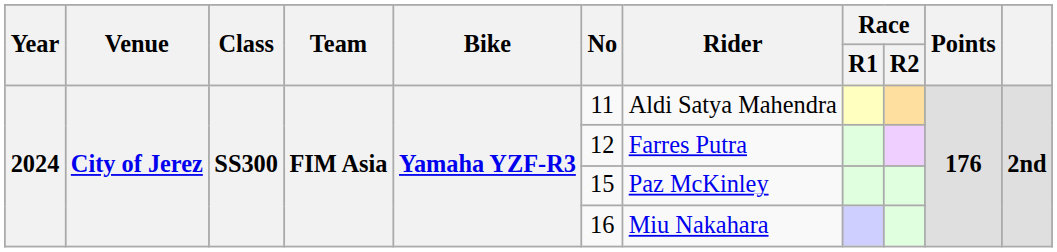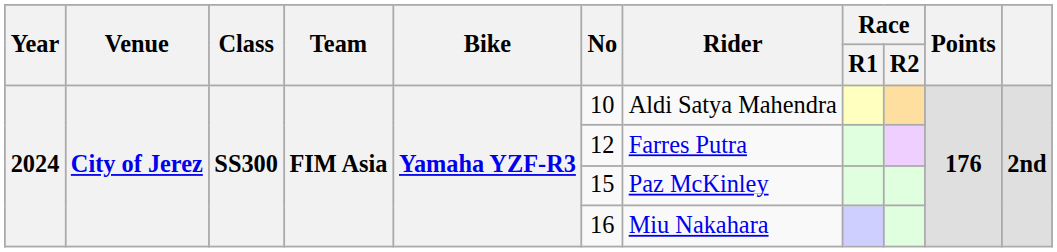(602, 104) 11 -> (602, 104) 10
